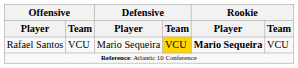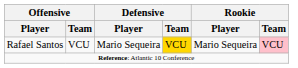(228, 45) bold -> (225, 45) normal
(278, 45) no background -> (273, 45) pink background
